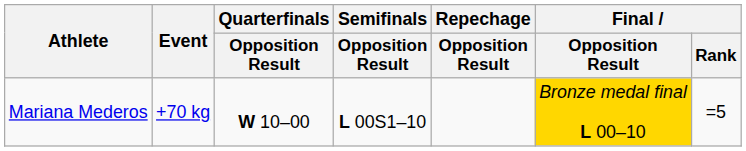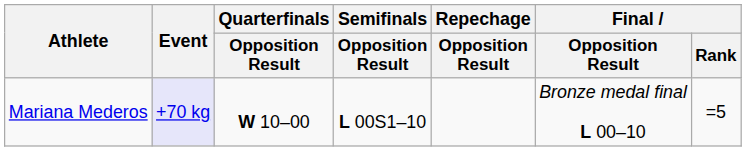(183, 112) no background -> (183, 112) lavender background
(613, 112) gold background -> (613, 112) no background
